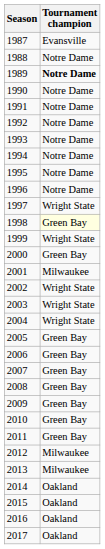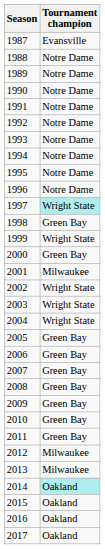(69, 73) bold -> (68, 73) normal
(68, 205) no background -> (68, 205) paleturquoise background
(65, 222) lightyellow background -> (65, 222) no background
(60, 486) no background -> (60, 486) paleturquoise background
